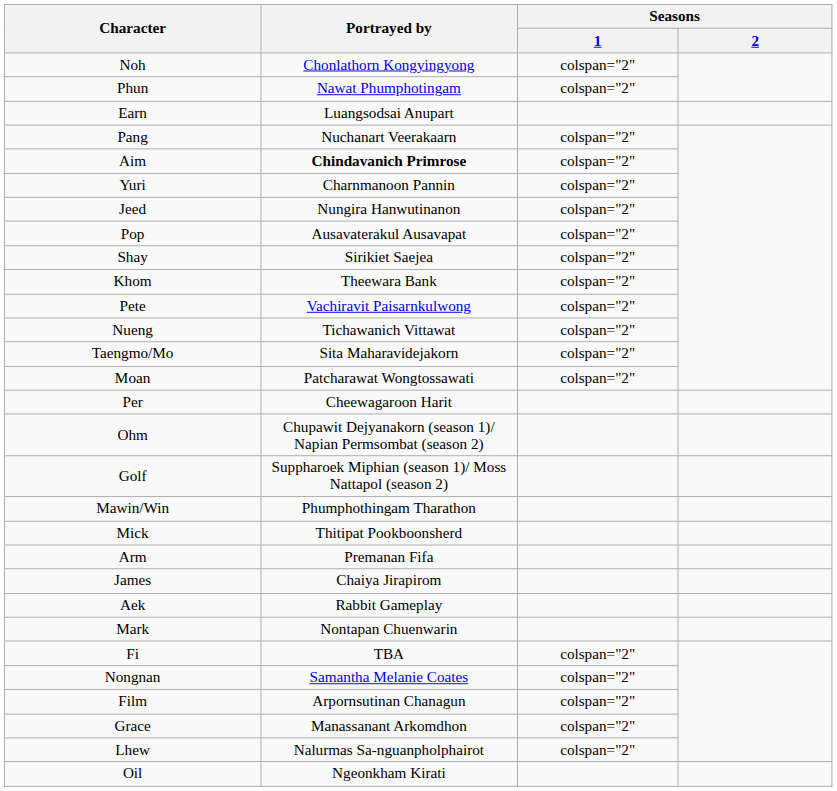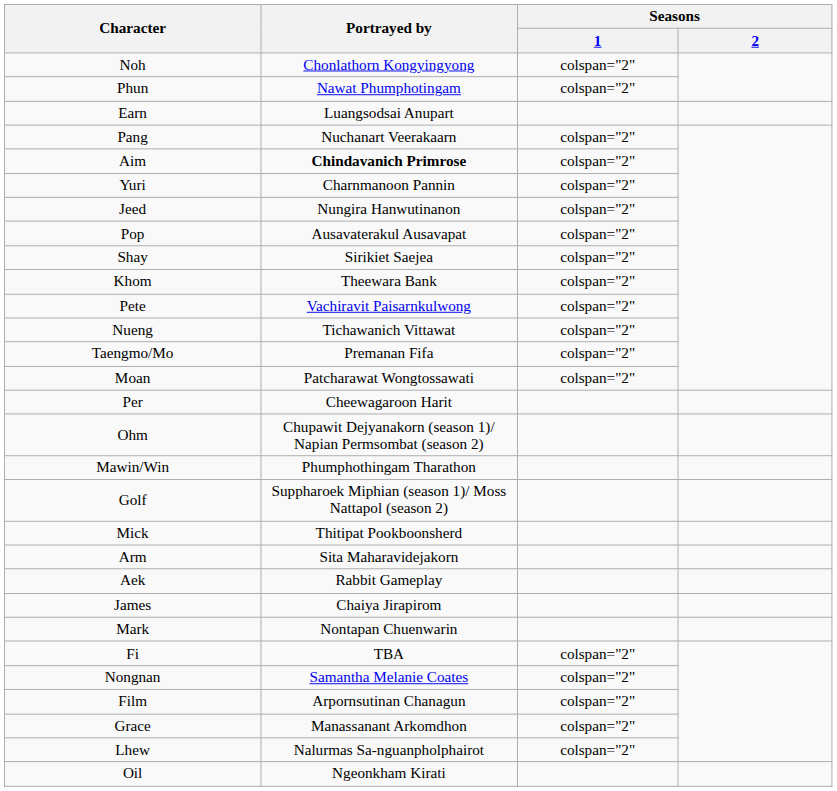(389, 354) Sita Maharavidejakorn -> (389, 354) Premanan Fifa
rows swapped: (133, 476) <-> (133, 508)
(389, 556) Premanan Fifa -> (389, 556) Sita Maharavidejakorn
rows swapped: (133, 581) <-> (133, 605)
